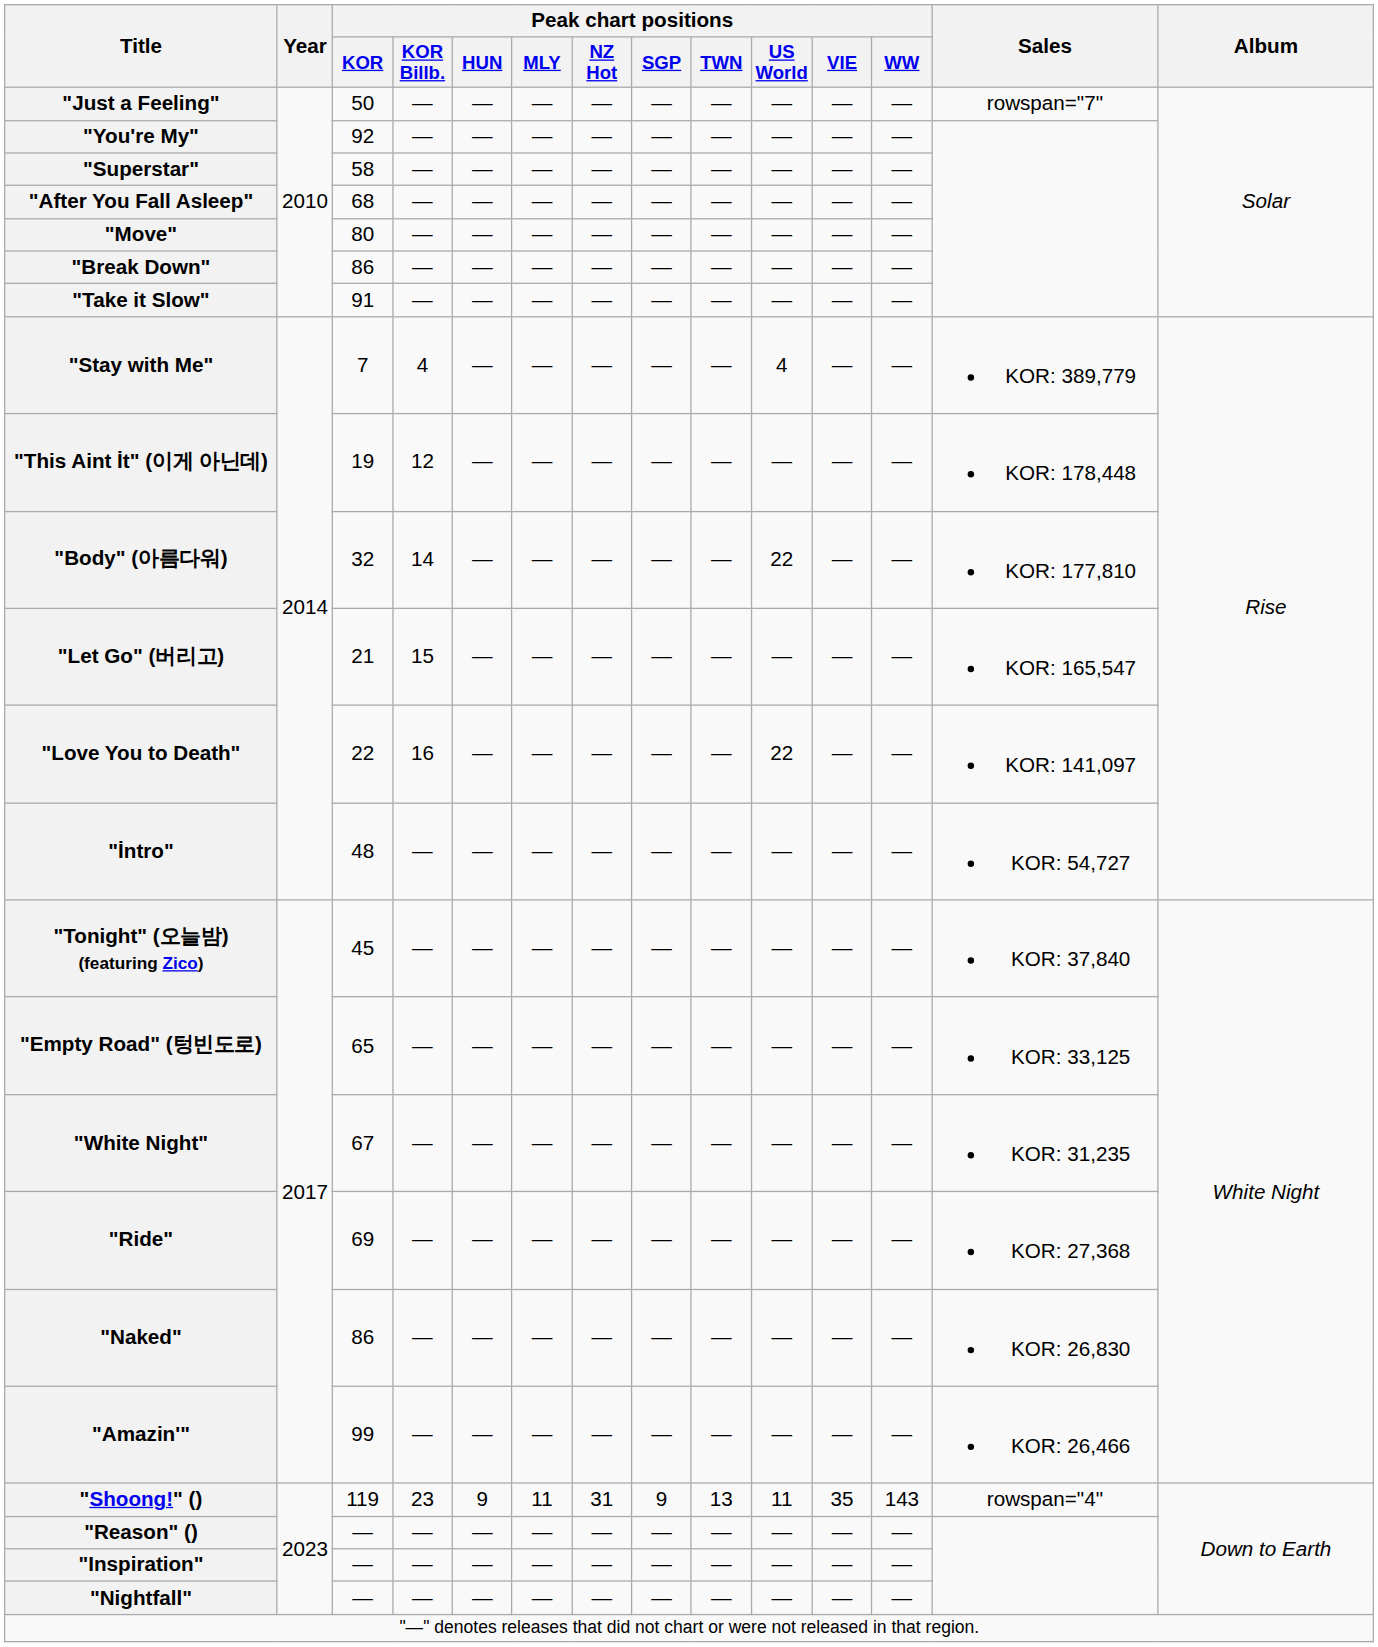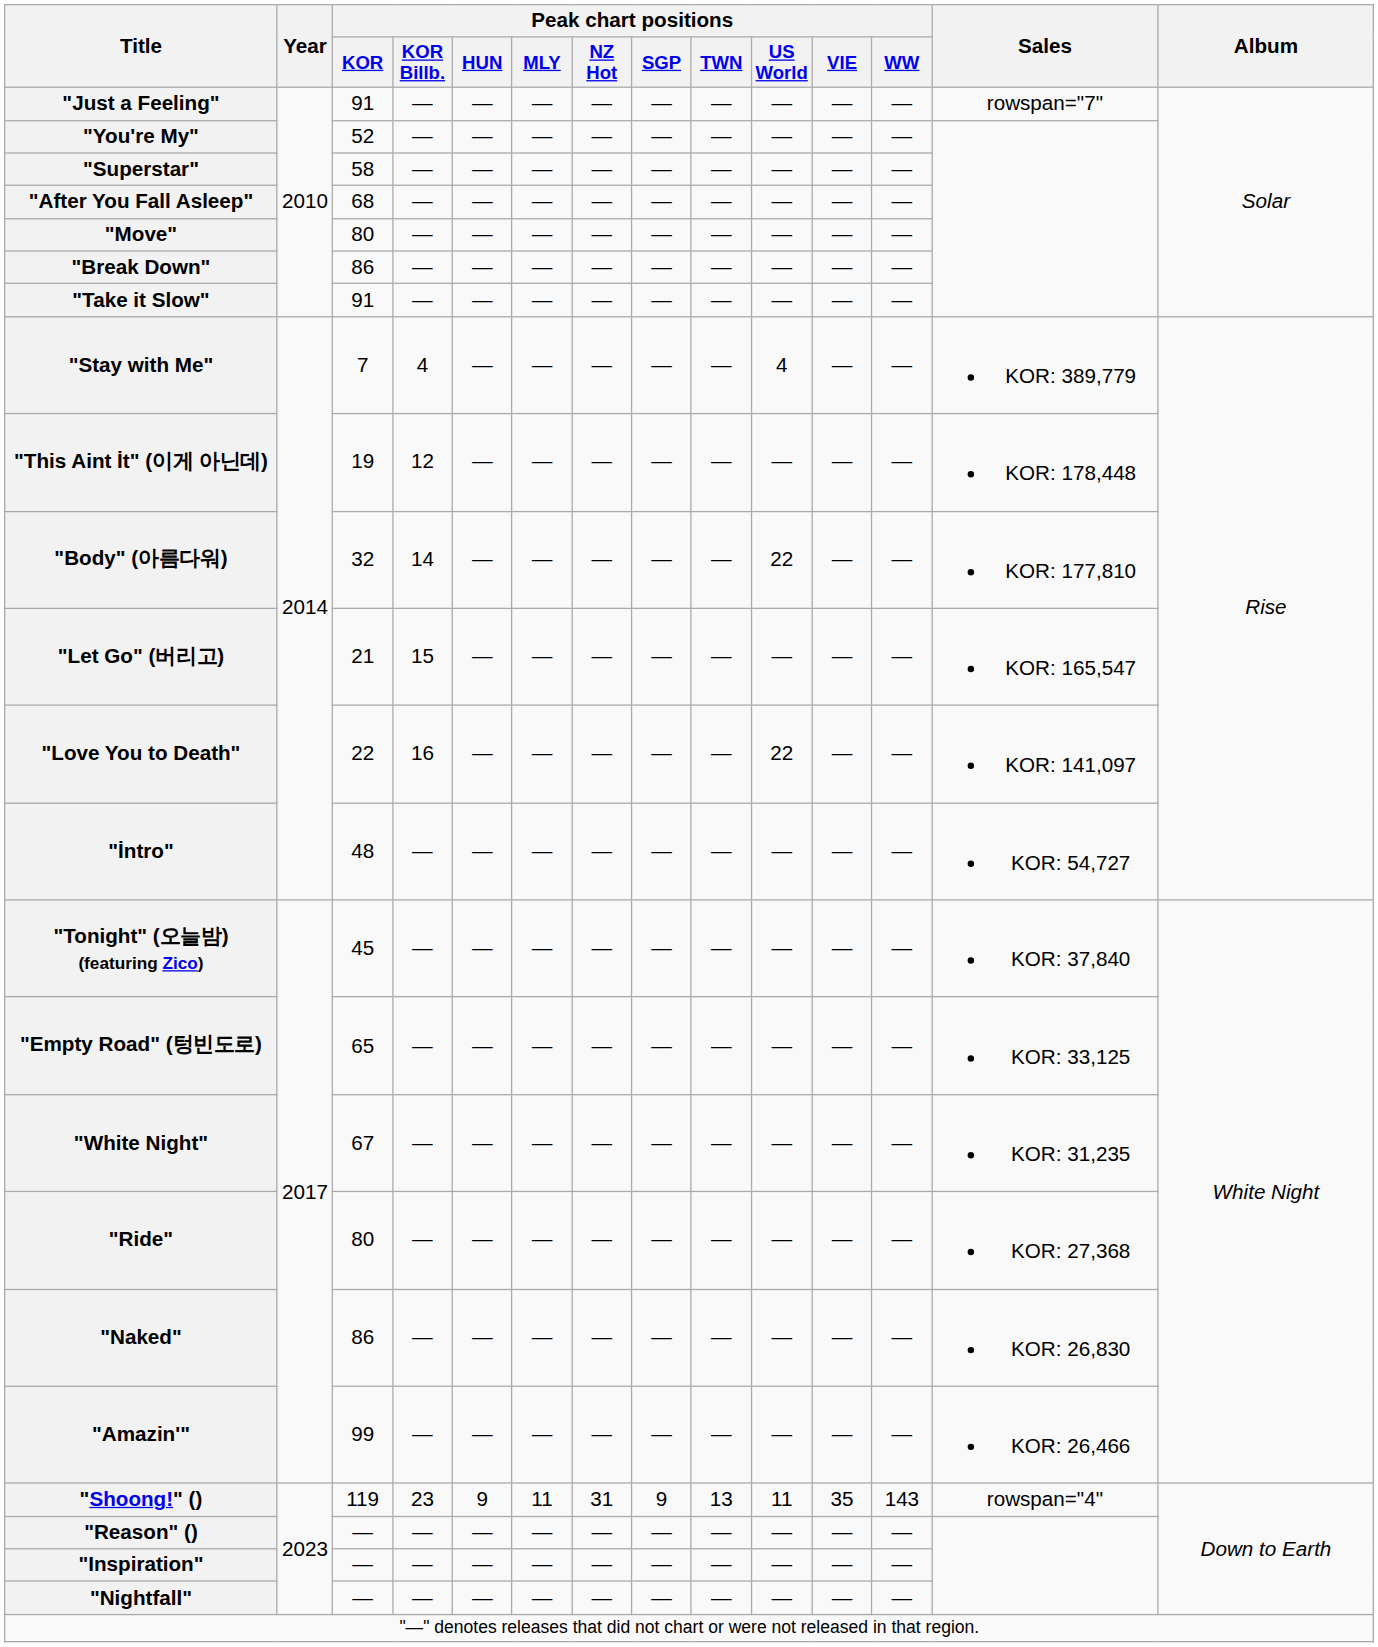(363, 103) 50 -> (363, 103) 91
(363, 136) 92 -> (363, 136) 52
(363, 1240) 69 -> (363, 1240) 80
